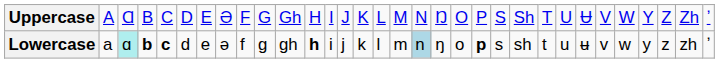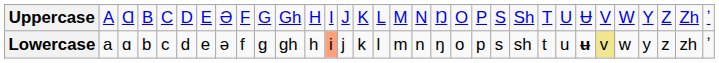(127, 44) paleturquoise background -> (127, 44) no background
(147, 44) bold -> (147, 44) normal
(166, 44) bold -> (165, 44) normal
(314, 44) bold -> (314, 44) normal
(331, 44) no background -> (331, 44) lightsalmon background
(420, 44) lightblue background -> (420, 44) no background
(481, 44) bold -> (481, 44) normal
(585, 44) normal -> (585, 44) bold
(604, 44) no background -> (604, 44) khaki background
